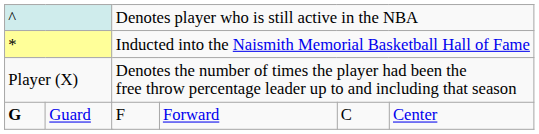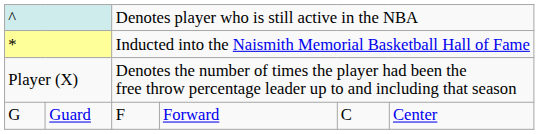(15, 115) bold -> (14, 115) normal
